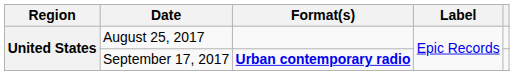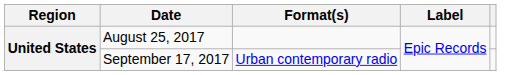(323, 59) bold -> (316, 59) normal
